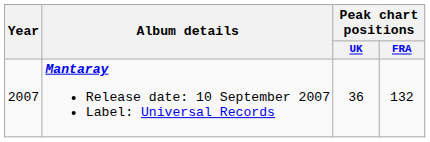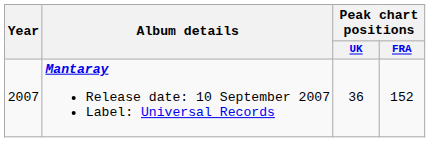(402, 98) 132 -> (402, 98) 152
